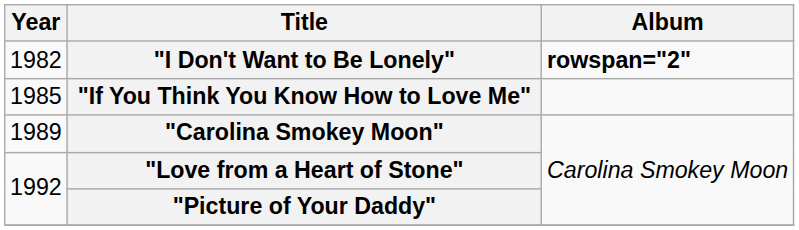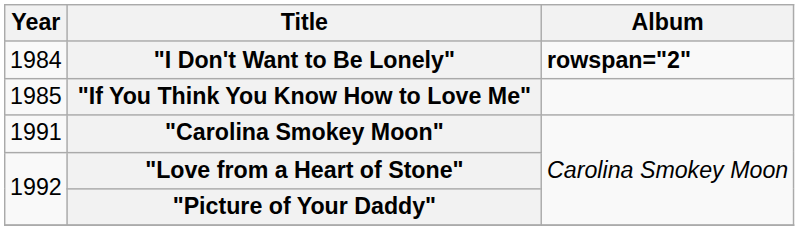(36, 59) 1982 -> (36, 59) 1984
(36, 133) 1989 -> (36, 133) 1991
